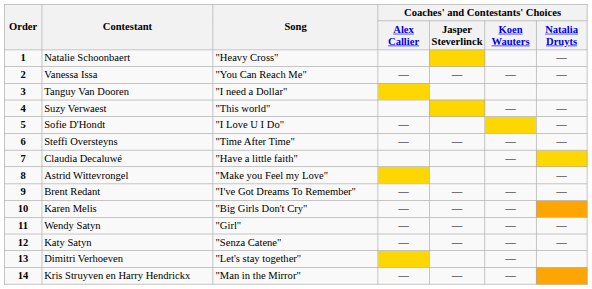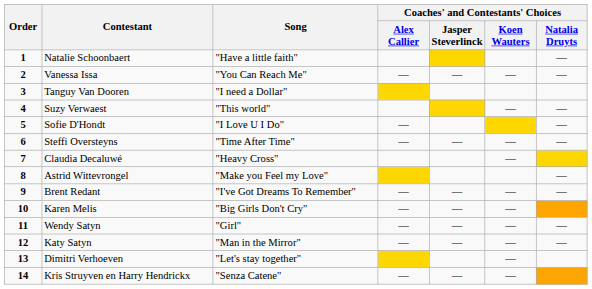(247, 58) "Heavy Cross" -> (257, 58) "Have a little faith"
(257, 158) "Have a little faith" -> (247, 158) "Heavy Cross"
(248, 242) "Senza Catene" -> (258, 242) "Man in the Mirror"
(258, 275) "Man in the Mirror" -> (248, 275) "Senza Catene"
